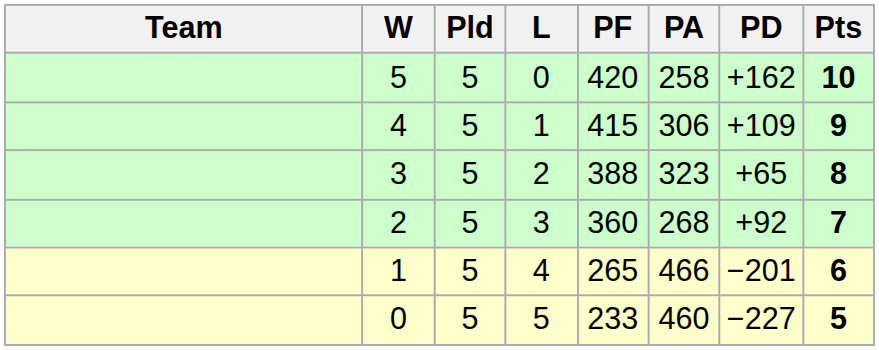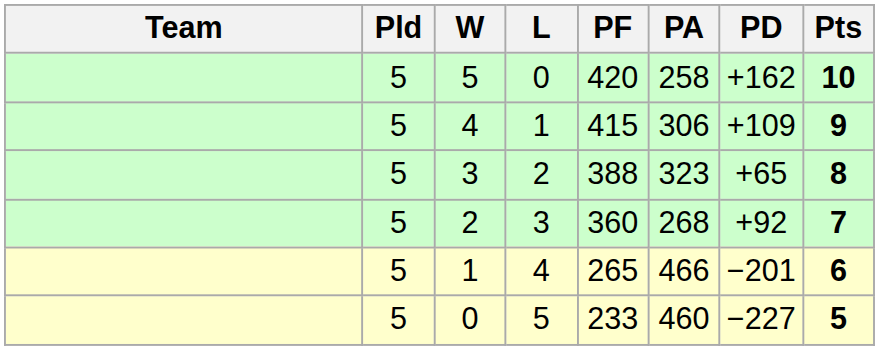columns swapped: (470, 28) <-> (399, 28)
